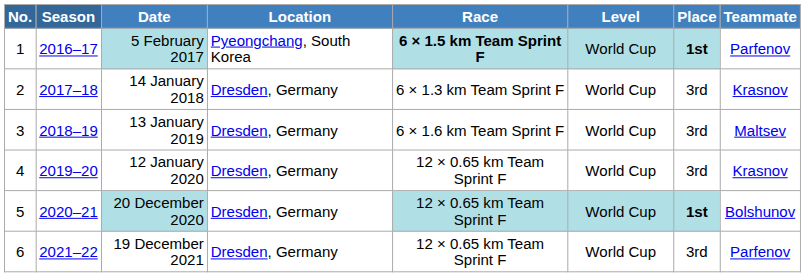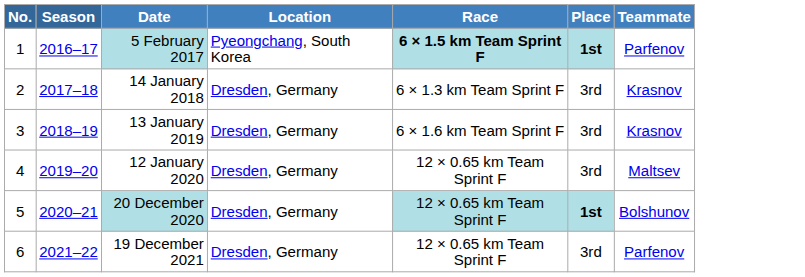- column: (621, 17)
(760, 130) Maltsev -> (654, 130) Krasnov
(760, 171) Krasnov -> (654, 171) Maltsev
